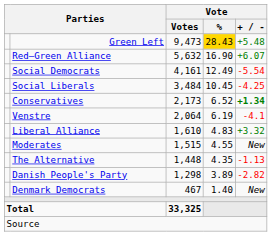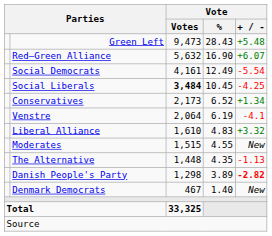(219, 41) gold background -> (219, 41) no background
(188, 86) normal -> (188, 86) bold
(251, 101) bold -> (251, 101) normal
(251, 175) normal -> (251, 175) bold
